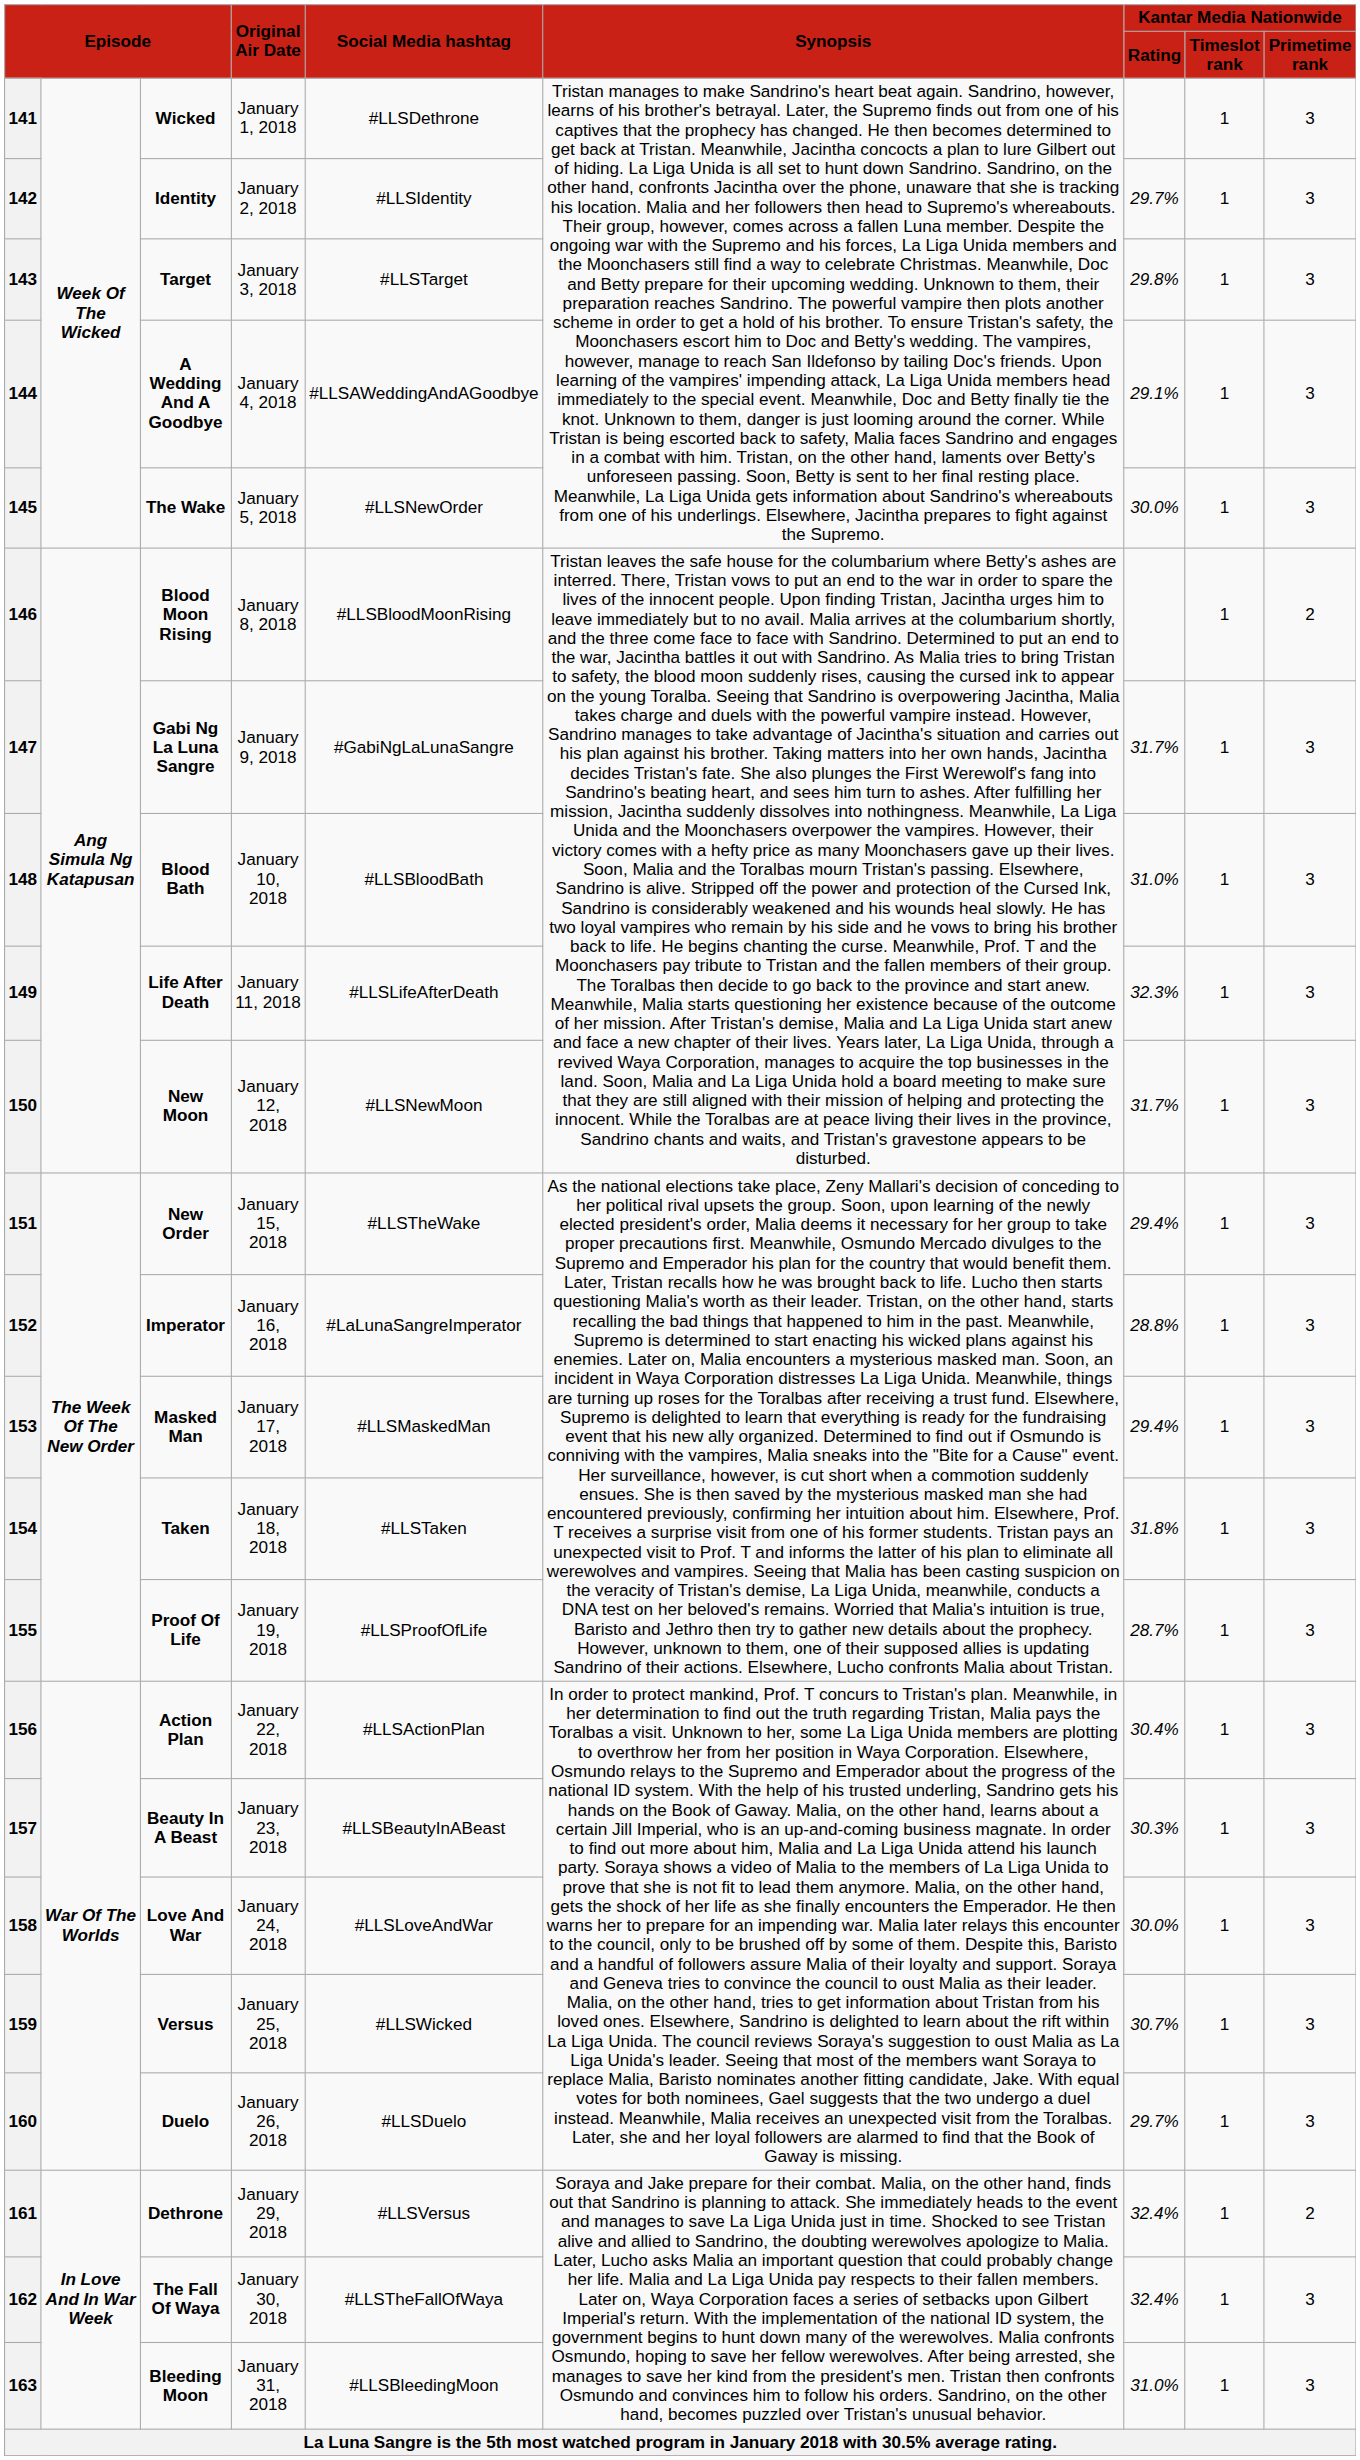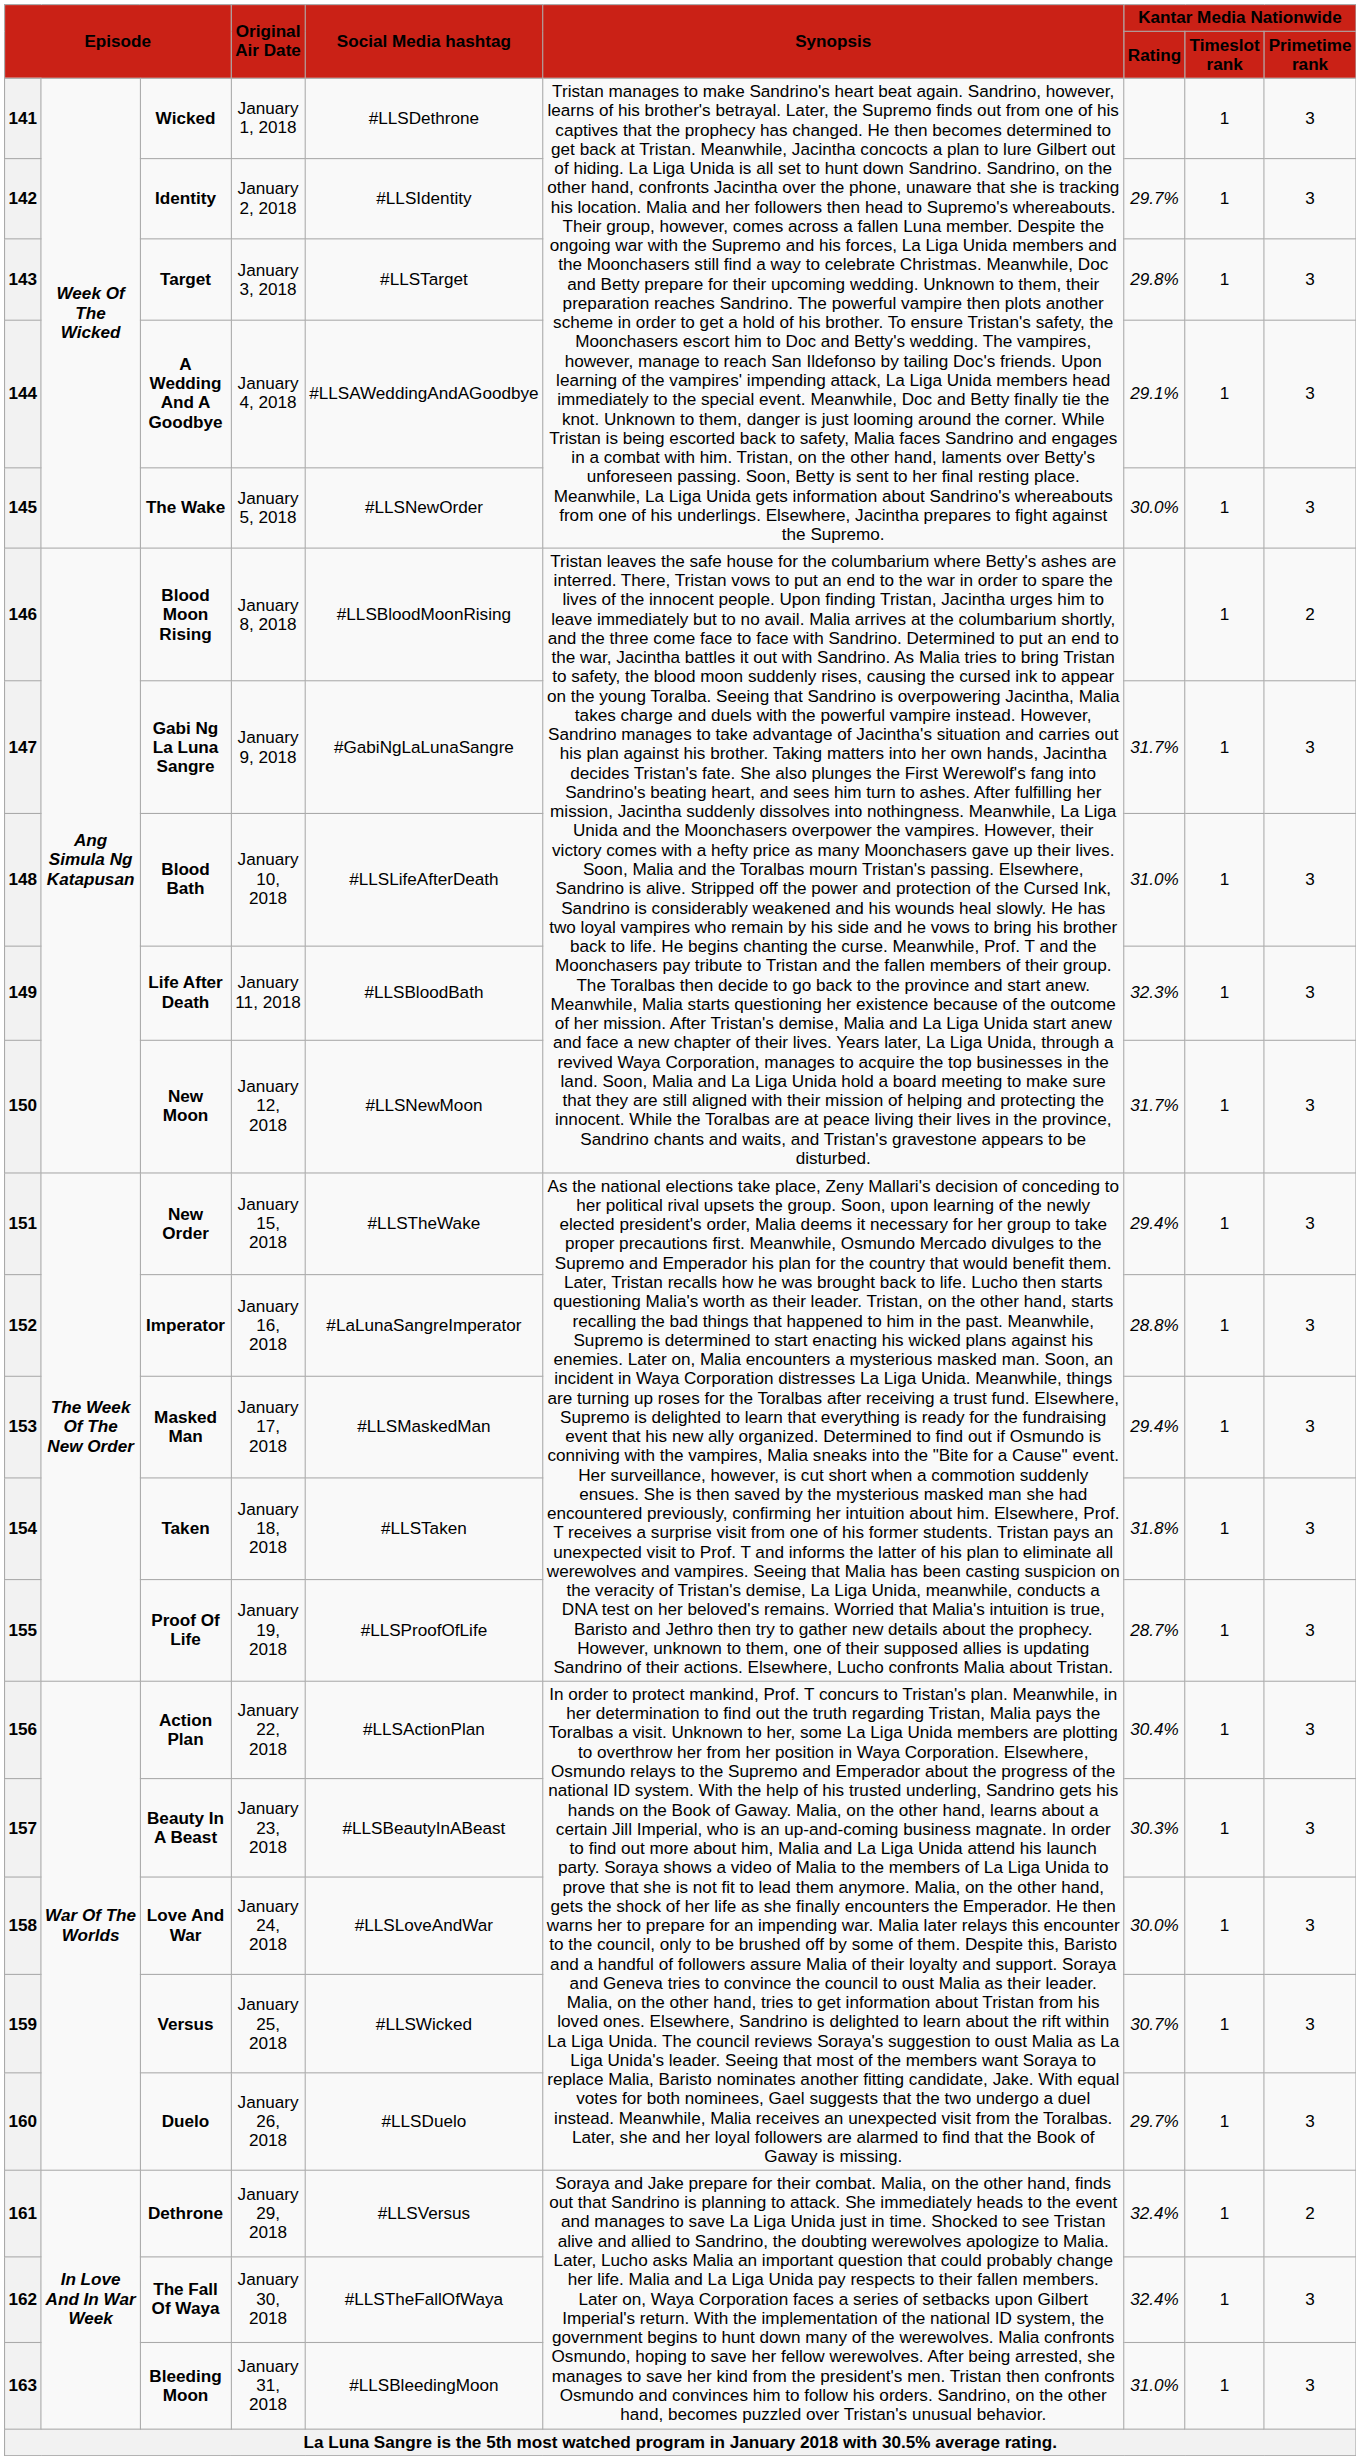(424, 879) #LLSBloodBath -> (424, 879) #LLSLifeAfterDeath
(424, 992) #LLSLifeAfterDeath -> (424, 992) #LLSBloodBath
